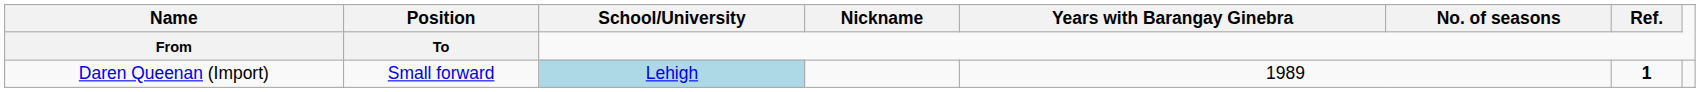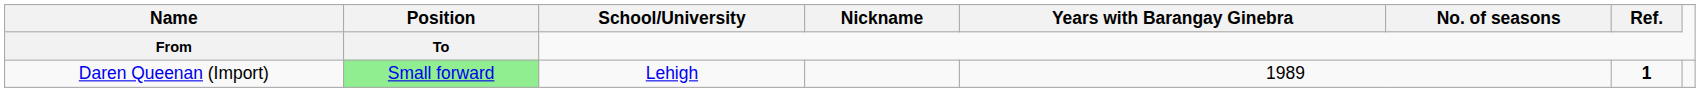(441, 73) no background -> (441, 73) lightgreen background
(672, 73) lightblue background -> (672, 73) no background
